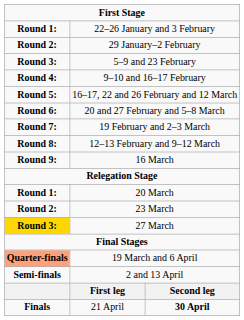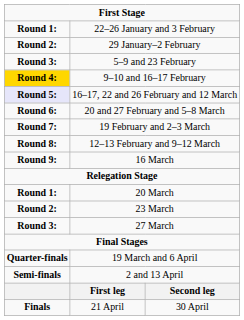(37, 78) no background -> (37, 78) gold background
(37, 95) no background -> (37, 95) lavender background
(37, 226) gold background -> (37, 226) no background
(37, 258) lightsalmon background -> (37, 258) no background
(192, 308) bold -> (192, 308) normal
